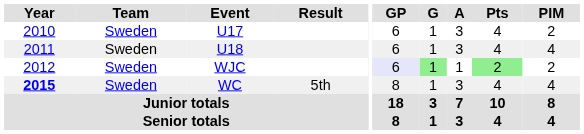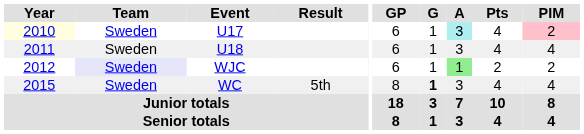(39, 31) no background -> (39, 31) lightyellow background
(459, 31) no background -> (459, 31) paleturquoise background
(551, 31) no background -> (551, 31) pink background
(131, 67) no background -> (131, 67) lavender background
(396, 67) lavender background -> (396, 67) no background
(433, 67) lightgreen background -> (433, 67) no background
(459, 67) no background -> (459, 67) lightgreen background
(497, 67) lightgreen background -> (497, 67) no background
(39, 85) bold -> (39, 85) normal
(433, 85) normal -> (433, 85) bold
